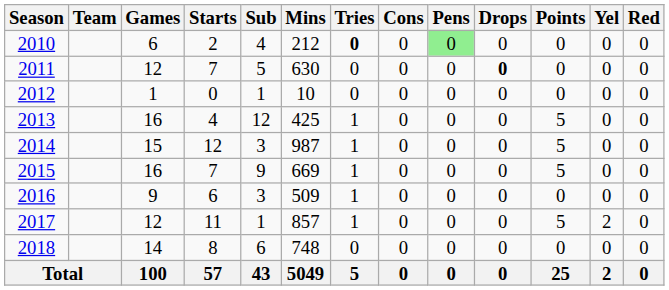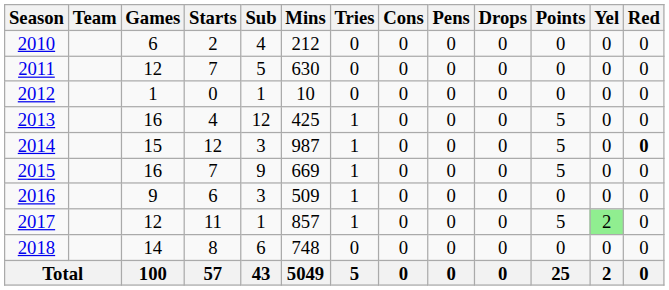(355, 43) bold -> (355, 43) normal
(451, 43) lightgreen background -> (451, 43) no background
(503, 68) bold -> (503, 68) normal
(644, 145) normal -> (644, 145) bold
(607, 221) no background -> (607, 221) lightgreen background
